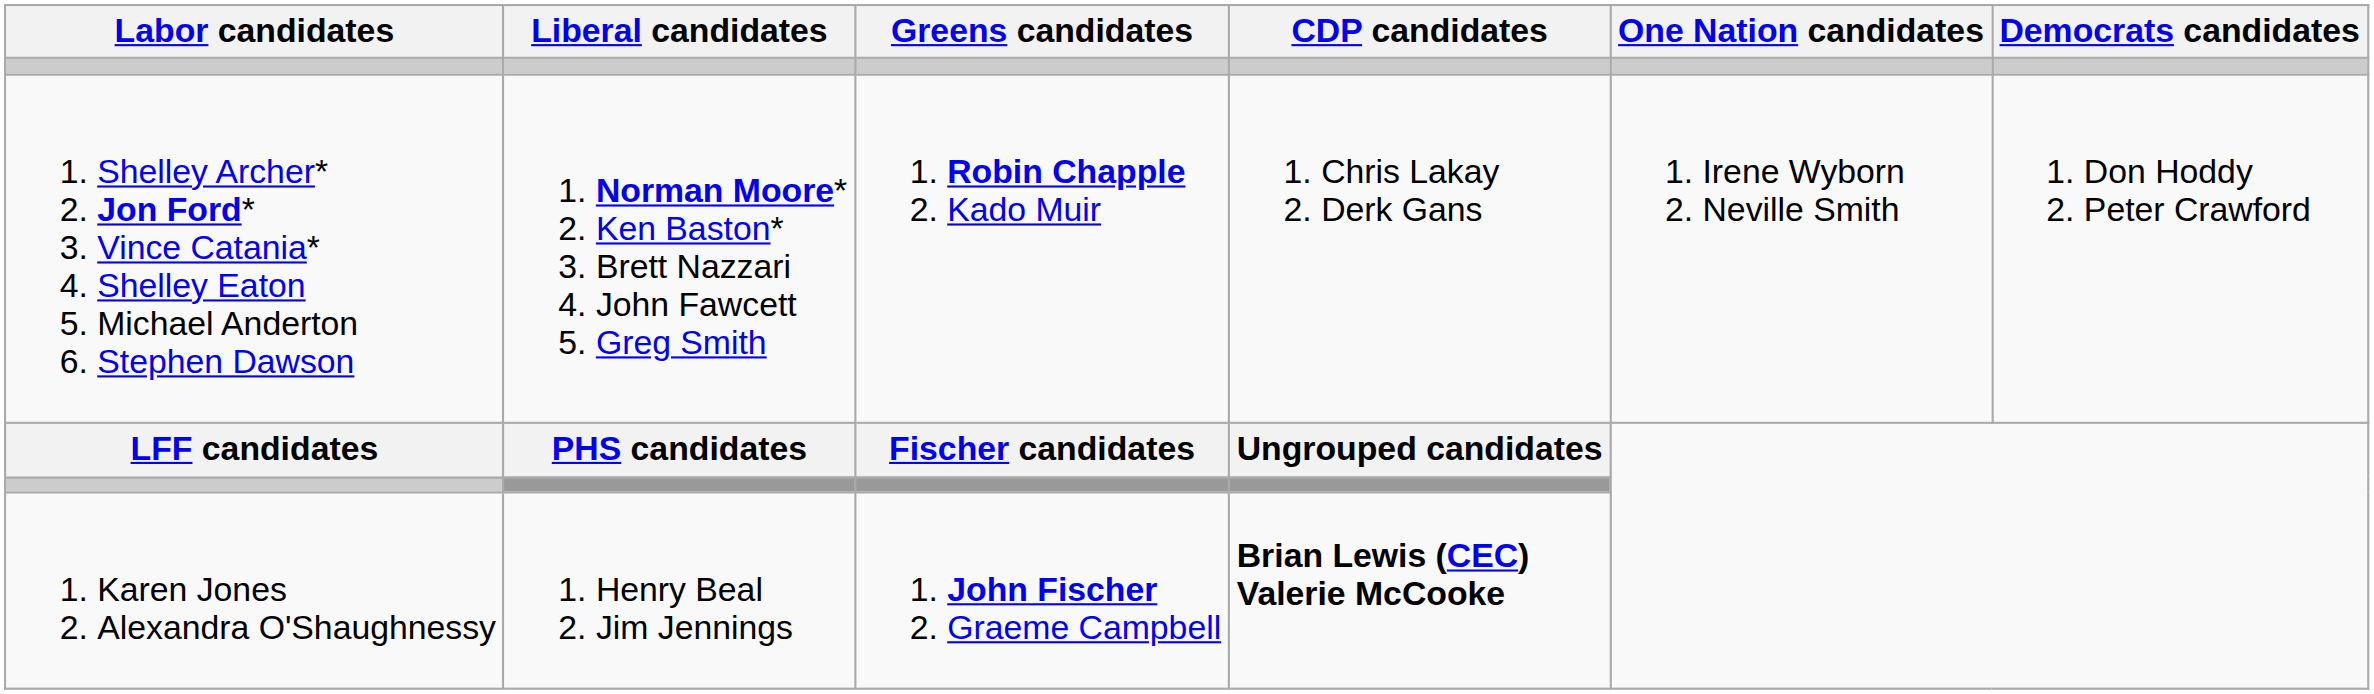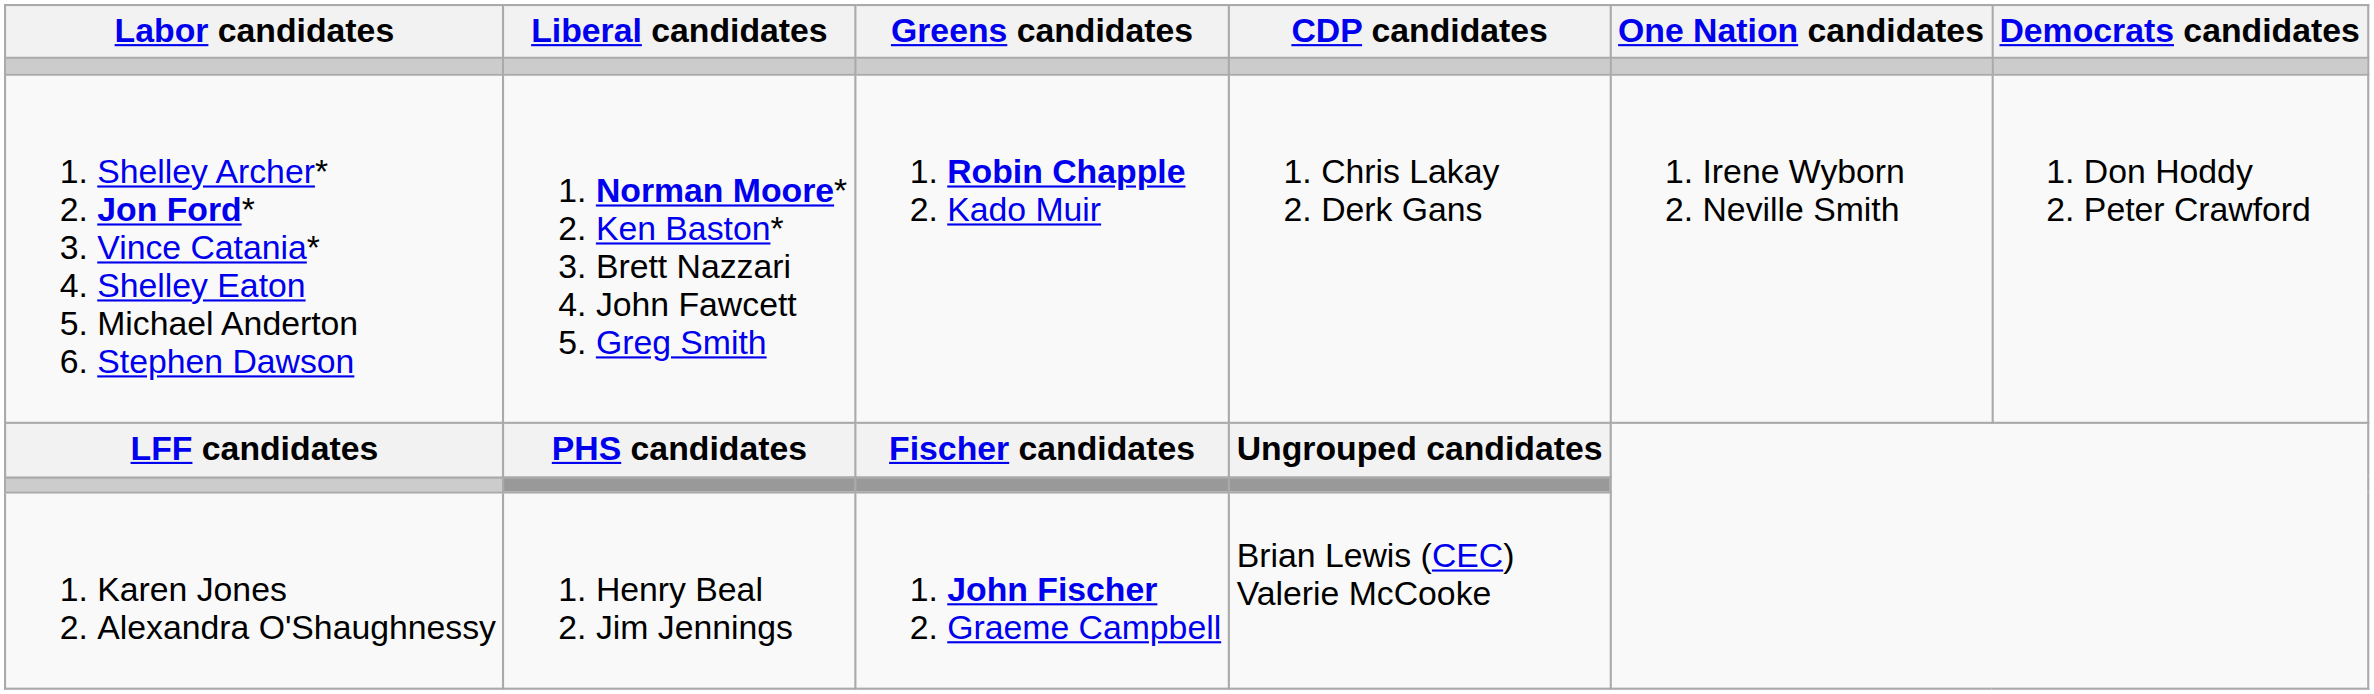(1383, 575) bold -> (1376, 575) normal
